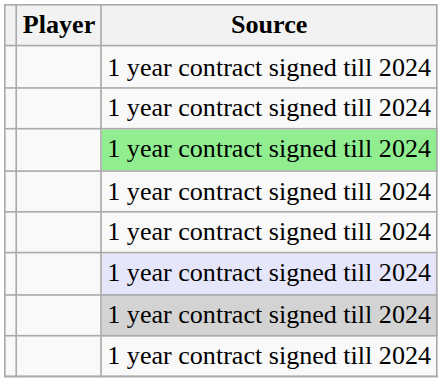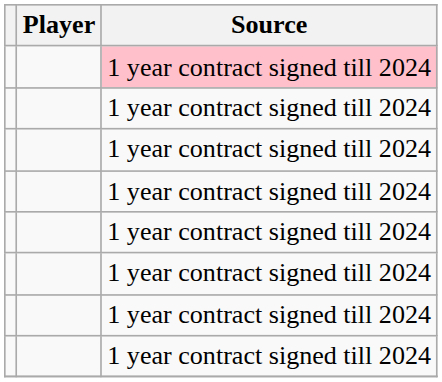(269, 66) no background -> (269, 66) pink background
(269, 149) lightgreen background -> (269, 149) no background
(269, 273) lavender background -> (269, 273) no background
(269, 314) lightgrey background -> (269, 314) no background
